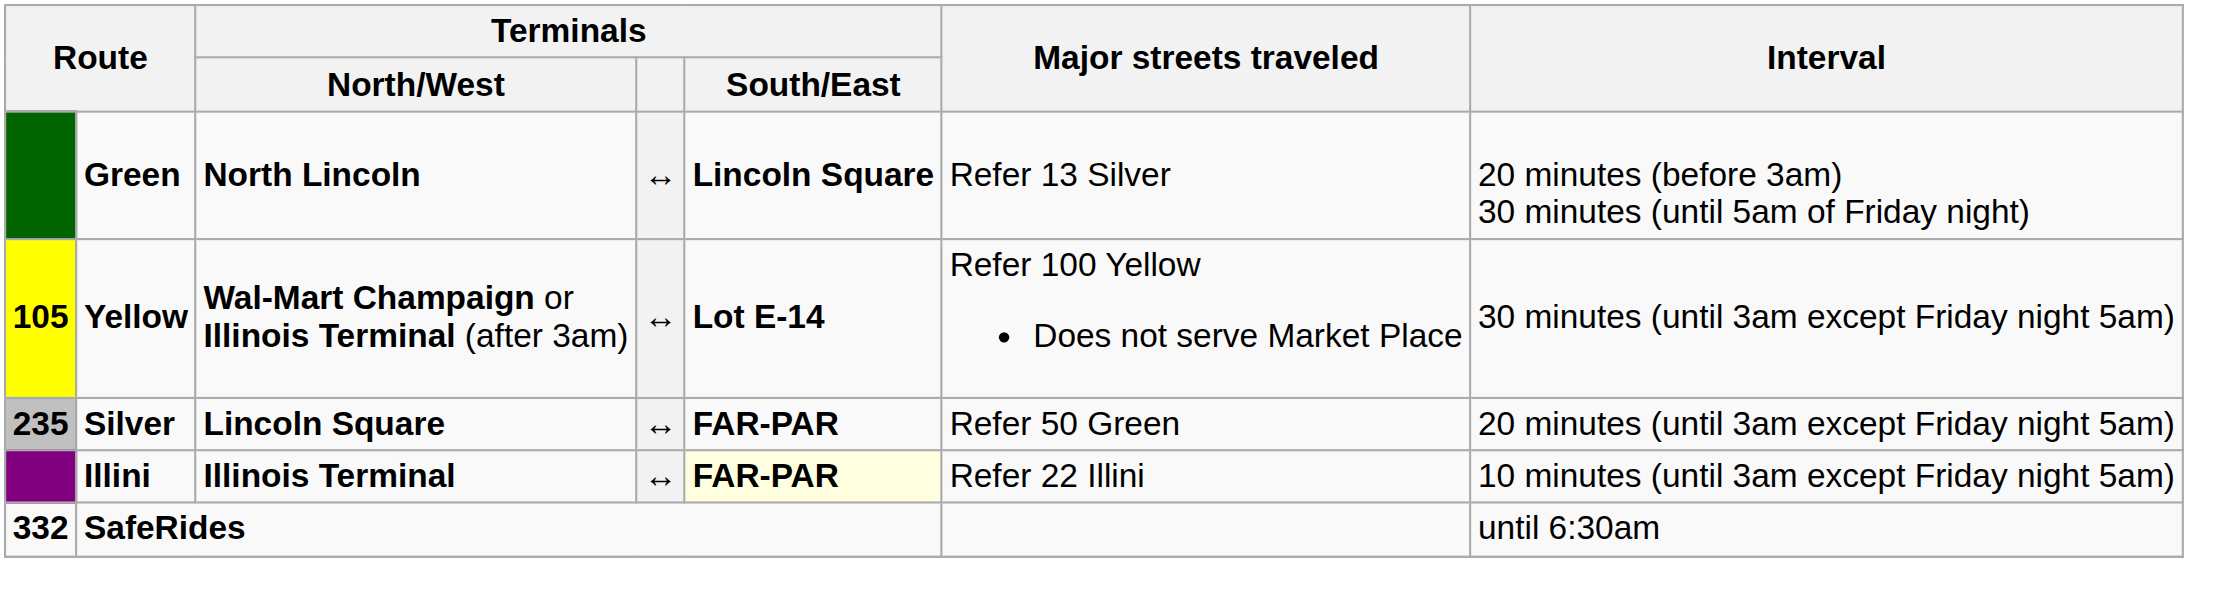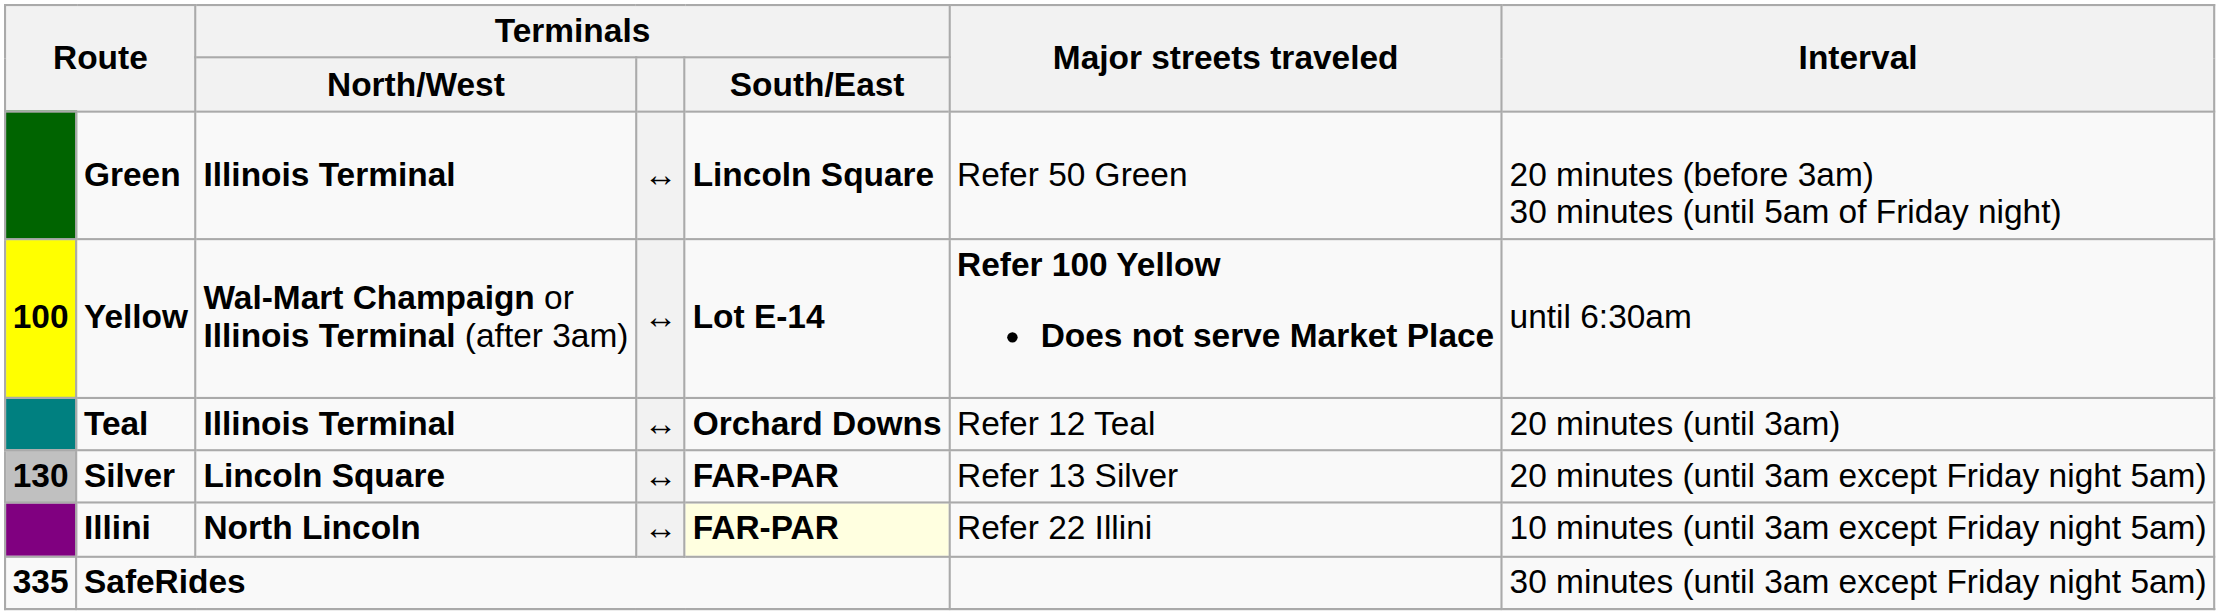(312, 174) North Lincoln -> (330, 174) Illinois Terminal
(1060, 174) Refer 13 Silver -> (1072, 174) Refer 50 Green
(41, 317) 105 -> (41, 317) 100
(1206, 301) normal -> (1226, 301) bold
(1826, 317) 30 minutes (until 3am except Friday night 5am) -> (1601, 317) until 6:30am
+ row: (116, 422)
(41, 422) 235 -> (41, 475) 130
(1065, 422) Refer 50 Green -> (1068, 475) Refer 13 Silver
(330, 475) Illinois Terminal -> (312, 528) North Lincoln
(41, 528) 332 -> (41, 581) 335
(1569, 528) until 6:30am -> (1858, 581) 30 minutes (until 3am except Friday night 5am)
